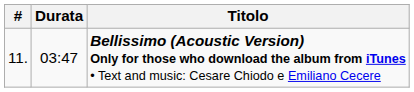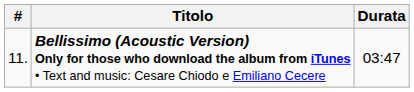columns swapped: (248, 16) <-> (59, 16)
